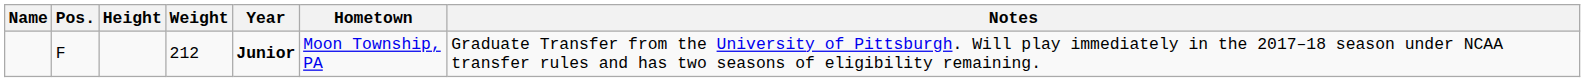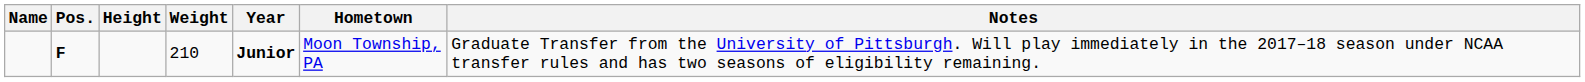(61, 54) normal -> (61, 54) bold
(184, 54) 212 -> (184, 54) 210
